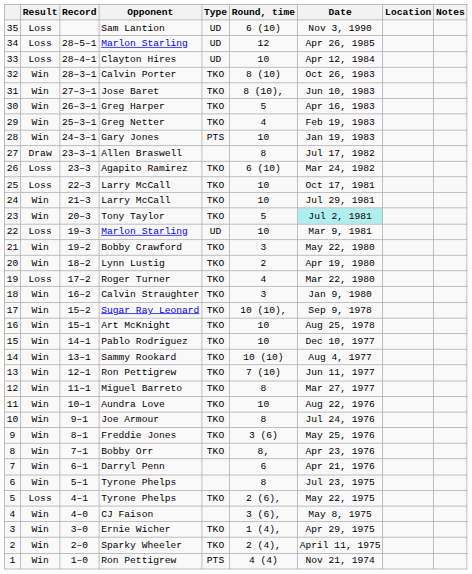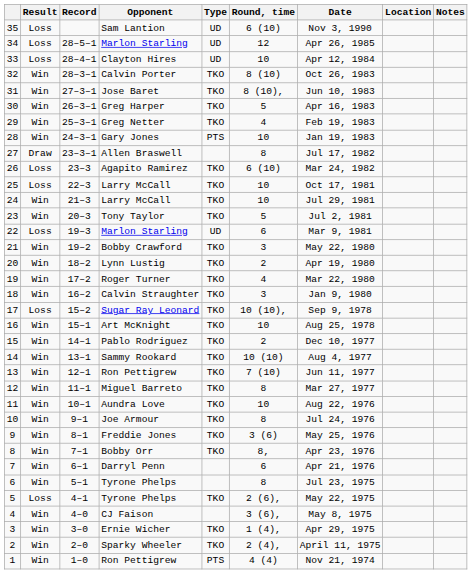(340, 216) paleturquoise background -> (340, 216) no background
(263, 232) 10 -> (263, 232) 6
(40, 279) Loss -> (40, 279) Win
(40, 310) Win -> (40, 310) Loss
(263, 341) 10 -> (263, 341) 2
